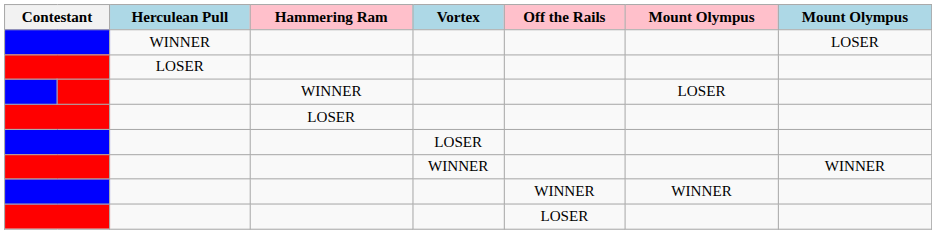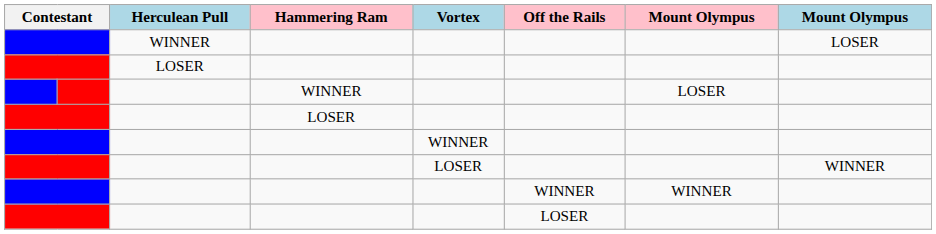(458, 142) LOSER -> (458, 142) WINNER
(458, 166) WINNER -> (458, 166) LOSER
